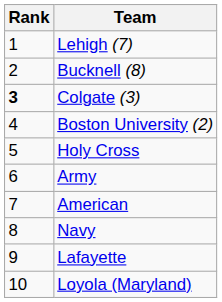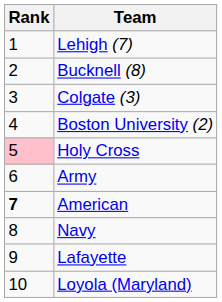(13, 97) bold -> (13, 97) normal
(13, 151) no background -> (13, 151) pink background
(13, 204) normal -> (13, 204) bold
